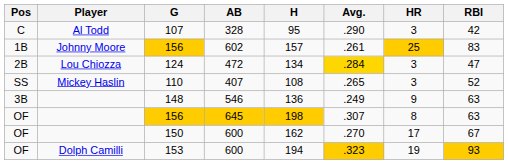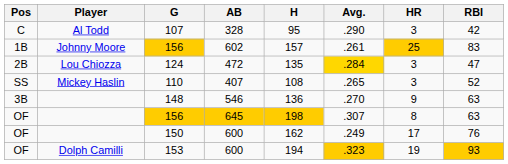(294, 64) 134 -> (294, 64) 135
(354, 99) .249 -> (354, 99) .270
(354, 133) .270 -> (354, 133) .249
(474, 133) 67 -> (474, 133) 76
